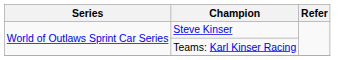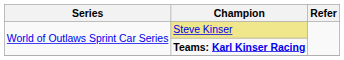(203, 30) no background -> (203, 30) khaki background
(235, 47) normal -> (239, 47) bold
